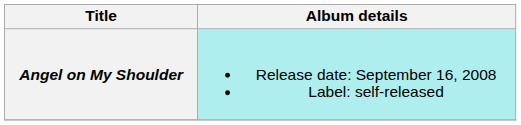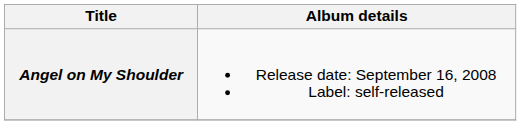(357, 83) paleturquoise background -> (357, 83) no background
